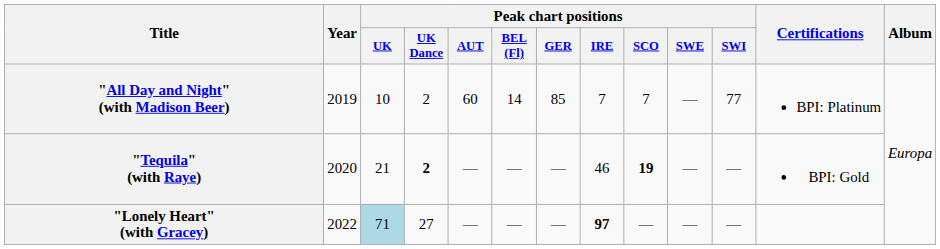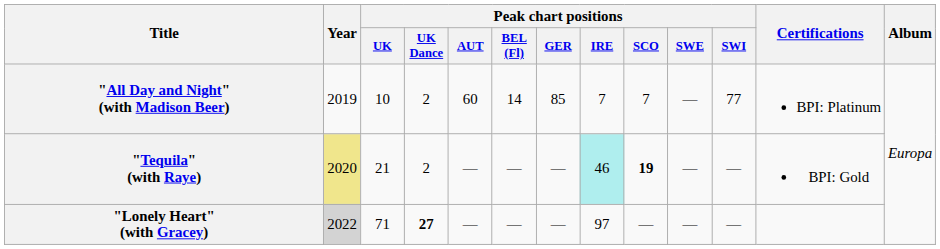(342, 168) no background -> (342, 168) khaki background
(426, 168) bold -> (426, 168) normal
(602, 168) no background -> (602, 168) paleturquoise background
(342, 224) no background -> (342, 224) lightgrey background
(382, 224) lightblue background -> (382, 224) no background
(426, 224) normal -> (426, 224) bold
(602, 224) bold -> (602, 224) normal
